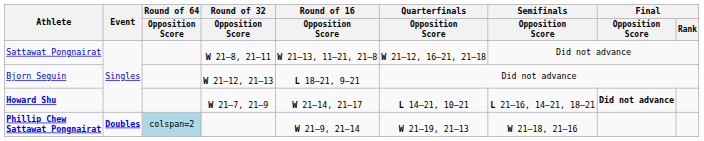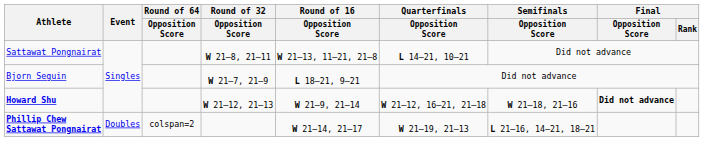(434, 57) W 21–12, 16–21, 21–18 -> (434, 57) L 14–21, 10–21
(238, 81) W 21–12, 21–13 -> (238, 81) W 21–7, 21–9
(238, 105) W 21–7, 21–9 -> (238, 105) W 21–12, 21–13
(327, 105) W 21–14, 21–17 -> (327, 105) W 21–9, 21–14
(434, 105) L 14–21, 10–21 -> (434, 105) W 21–12, 16–21, 21–18
(543, 105) L 21–16, 14–21, 18–21 -> (543, 105) W 21–18, 21–16
(123, 124) bold -> (123, 124) normal
(172, 124) lightblue background -> (172, 124) no background
(327, 129) W 21–9, 21–14 -> (327, 129) W 21–14, 21–17
(543, 129) W 21–18, 21–16 -> (543, 129) L 21–16, 14–21, 18–21
